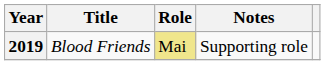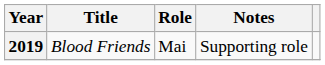(172, 45) khaki background -> (172, 45) no background
